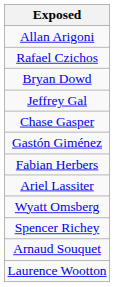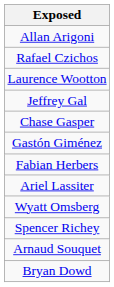(57, 79) Bryan Dowd -> (57, 79) Laurence Wootton
(57, 270) Laurence Wootton -> (57, 270) Bryan Dowd
